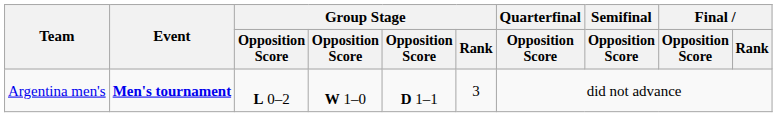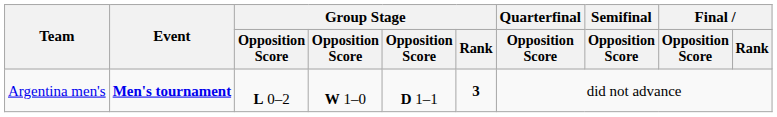(476, 90) normal -> (476, 90) bold
